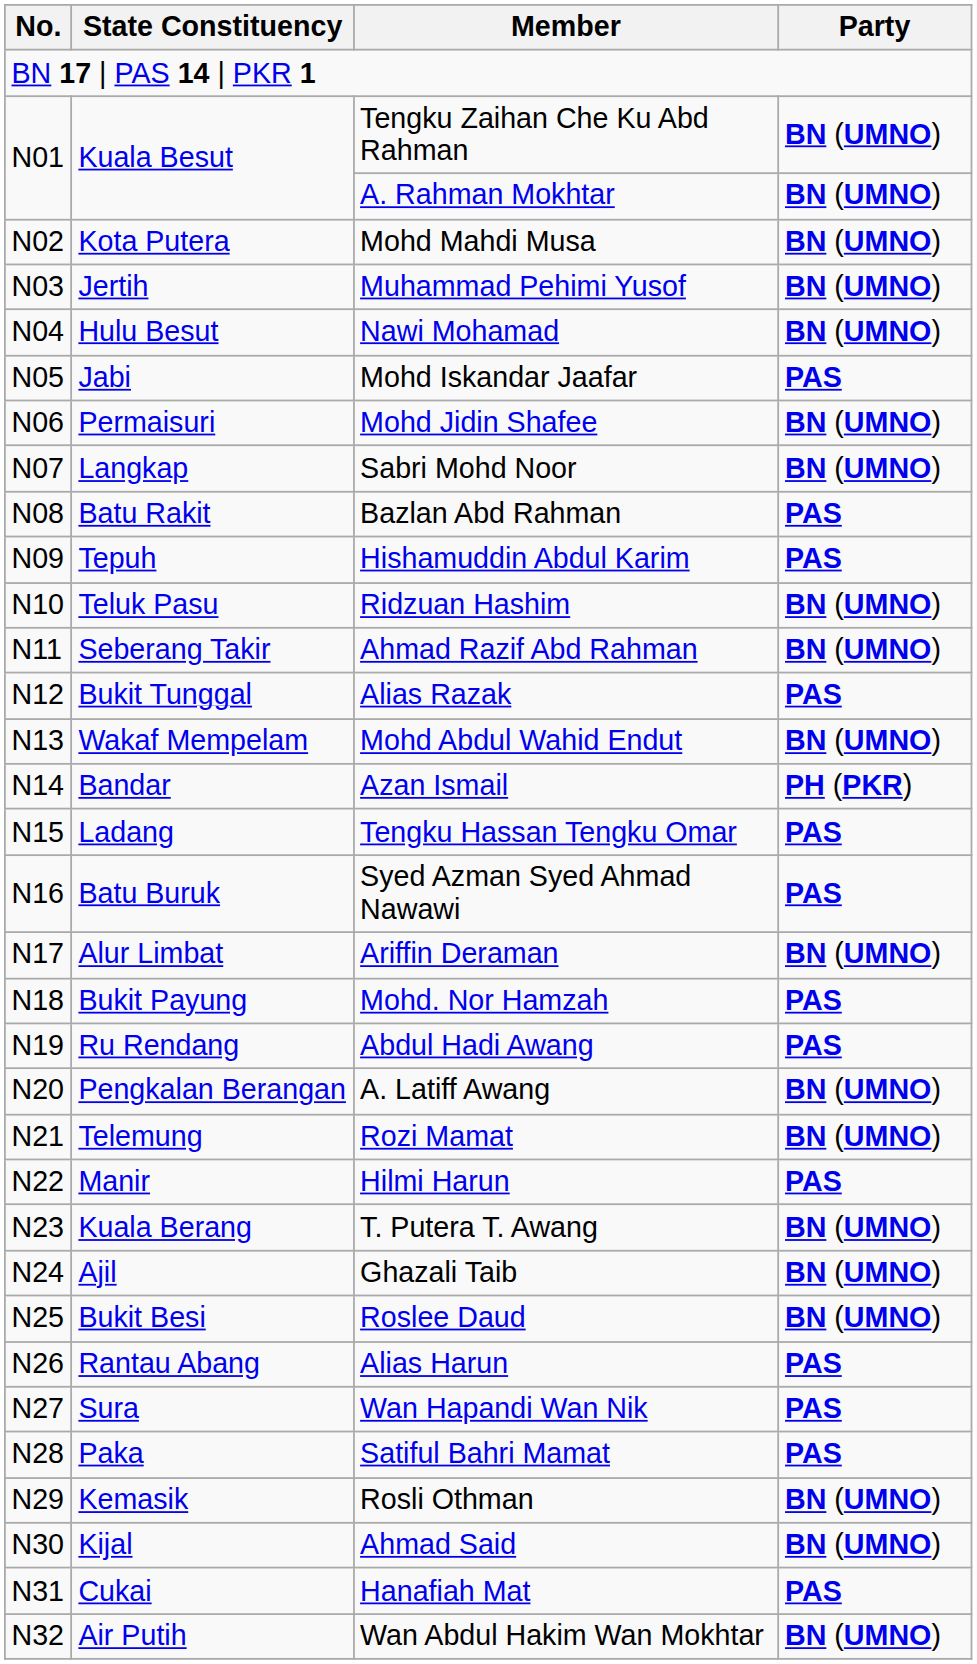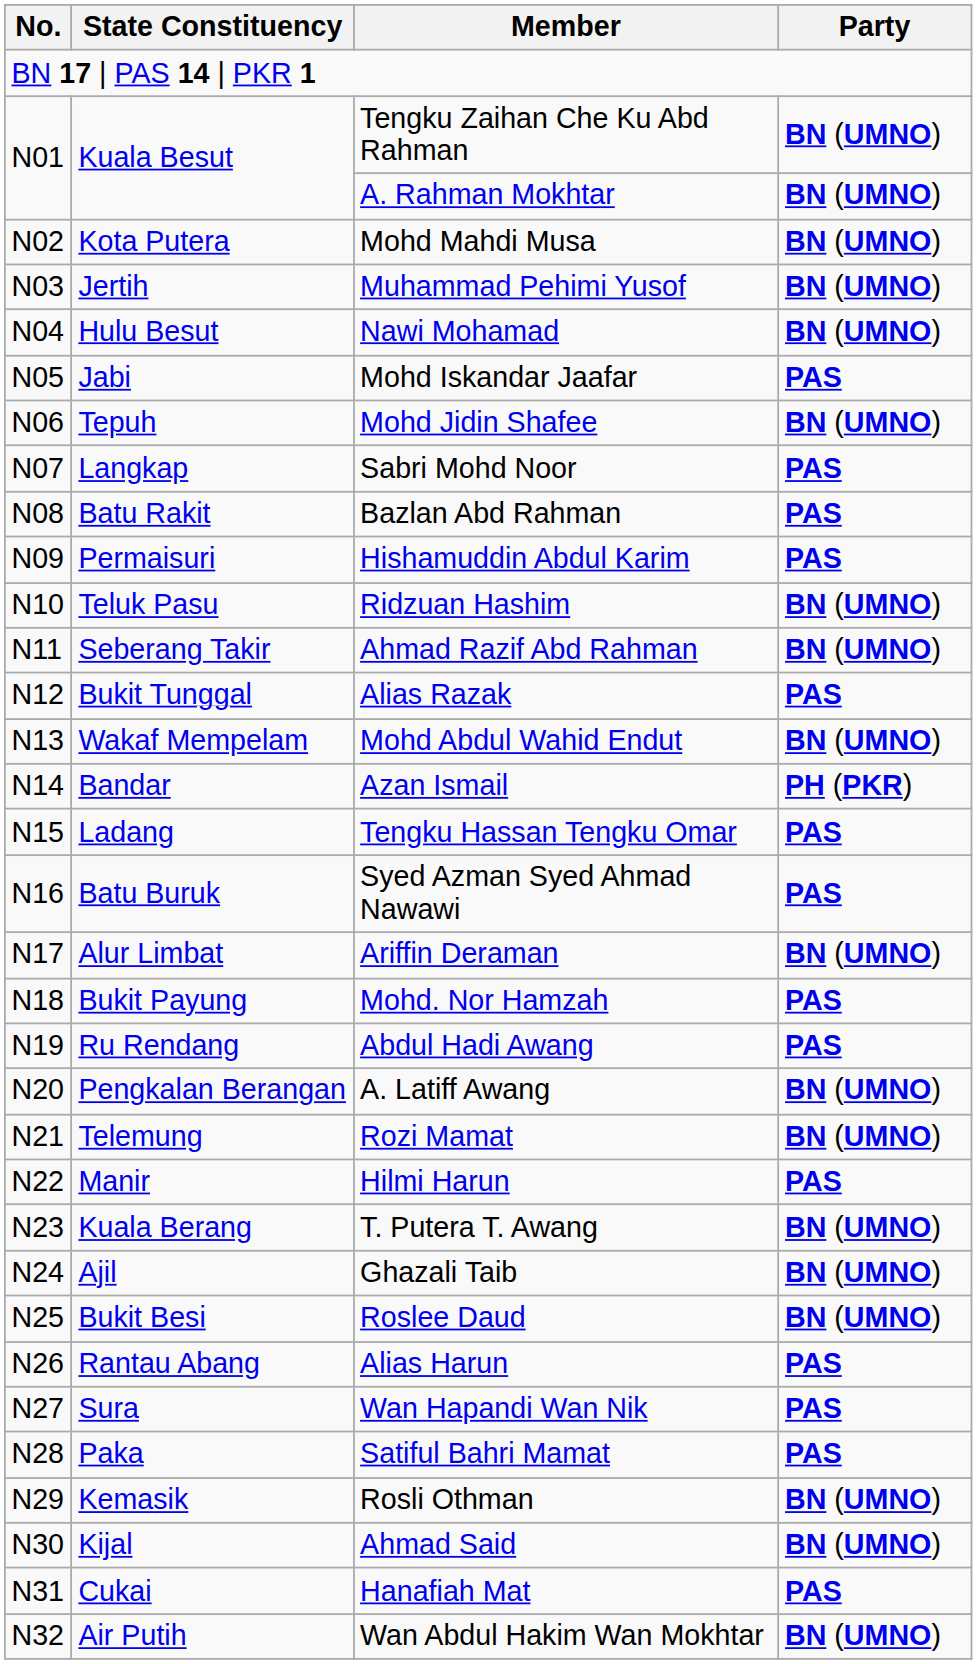(147, 422) Permaisuri -> (117, 422) Tepuh
(863, 468) BN (UMNO) -> (813, 468) PAS
(117, 559) Tepuh -> (147, 559) Permaisuri
